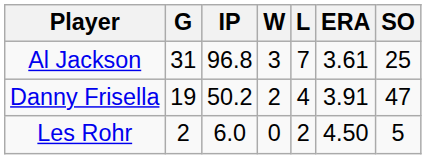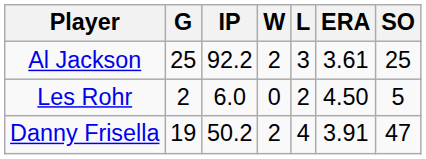(183, 60) 31 -> (183, 60) 25
(230, 60) 96.8 -> (230, 60) 92.2
(274, 60) 3 -> (274, 60) 2
(303, 60) 7 -> (303, 60) 3
rows swapped: (85, 97) <-> (85, 134)
